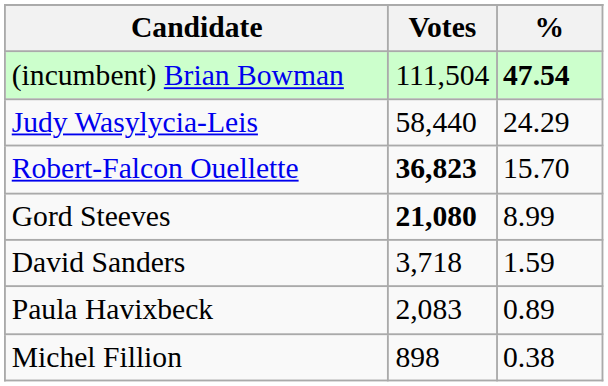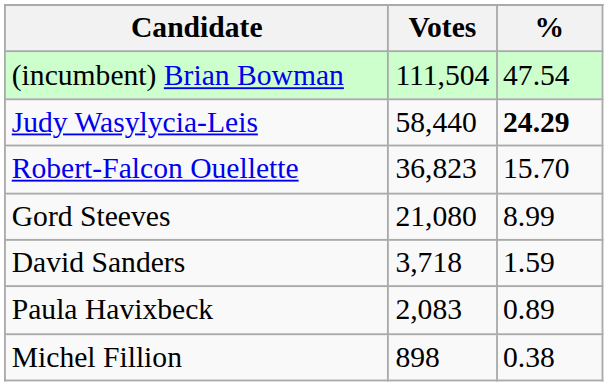(536, 74) bold -> (536, 74) normal
(536, 121) normal -> (536, 121) bold
(436, 168) bold -> (436, 168) normal
(436, 215) bold -> (436, 215) normal
